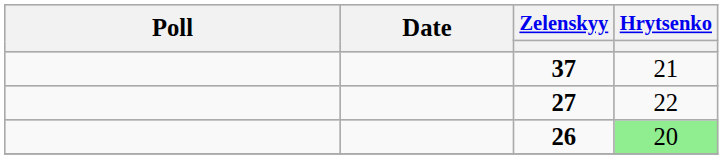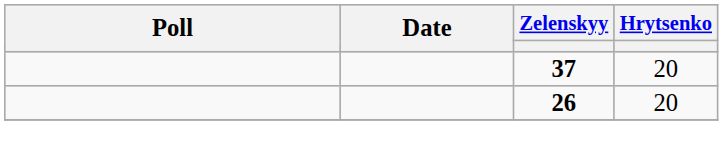(666, 68) 21 -> (666, 68) 20
- row: (564, 103)
(666, 137) lightgreen background -> (666, 103) no background
